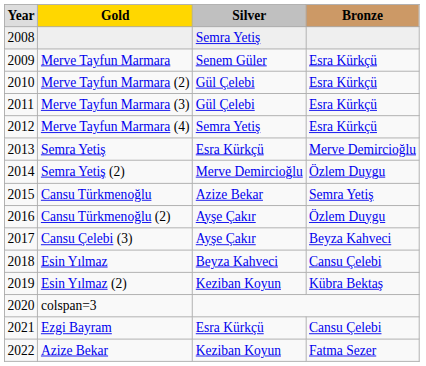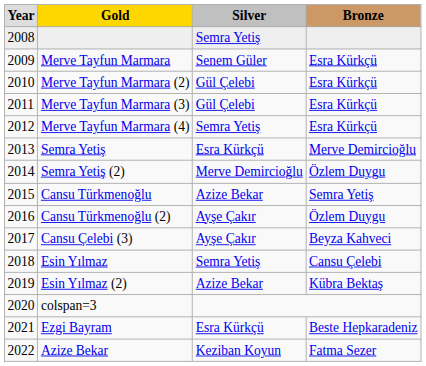(237, 261) Beyza Kahveci -> (228, 261) Semra Yetiş
(238, 283) Keziban Koyun -> (229, 283) Azize Bekar
(345, 328) Cansu Çelebi -> (363, 328) Beste Hepkaradeniz
